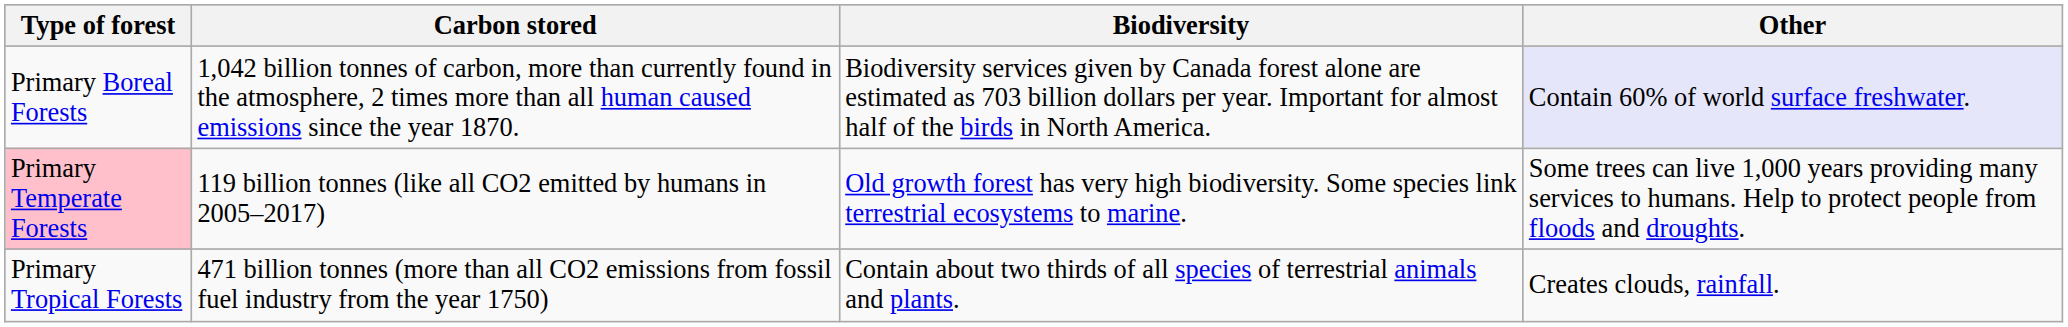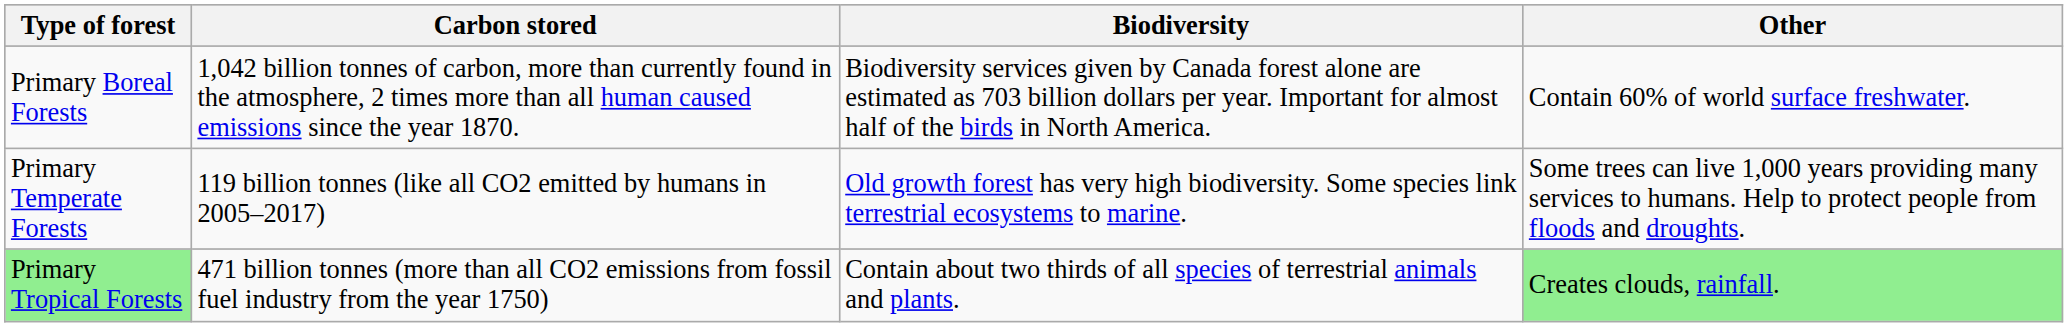(1750, 97) lavender background -> (1750, 97) no background
(66, 198) pink background -> (66, 198) no background
(97, 284) no background -> (97, 284) lightgreen background
(1654, 284) no background -> (1654, 284) lightgreen background
